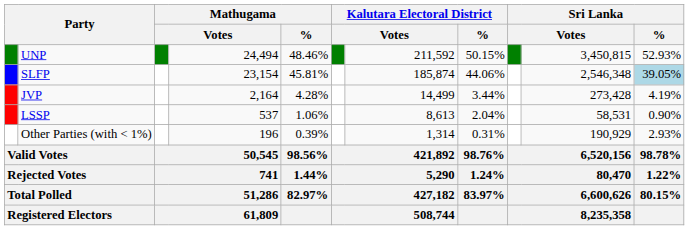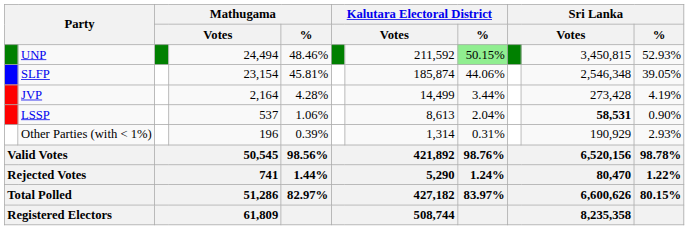(485, 54) no background -> (485, 54) lightgreen background
(662, 74) lightblue background -> (662, 74) no background
(614, 114) normal -> (614, 114) bold
